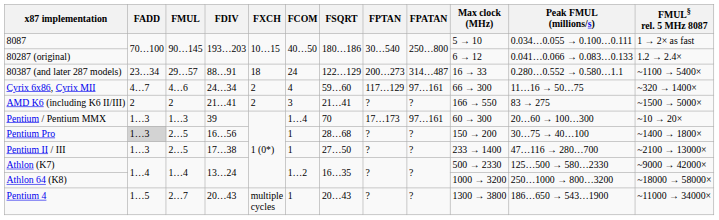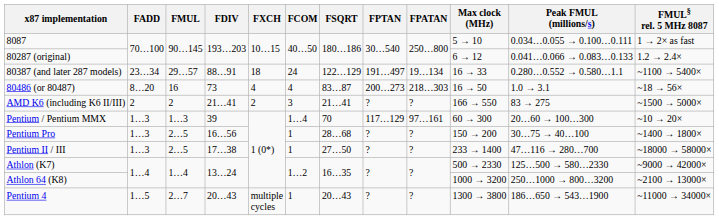(385, 72) 200…273 -> (385, 72) 191…497
(429, 72) 314…487 -> (426, 72) 19…134
+ row: (41, 87)
- row: (51, 87)
(383, 118) 17…173 -> (385, 118) 117…129
(140, 134) lightgrey background -> (140, 134) no background
(672, 149) ~2100 → 13000× -> (674, 149) ~18000 → 58000×
(674, 180) ~18000 → 58000× -> (672, 180) ~2100 → 13000×
